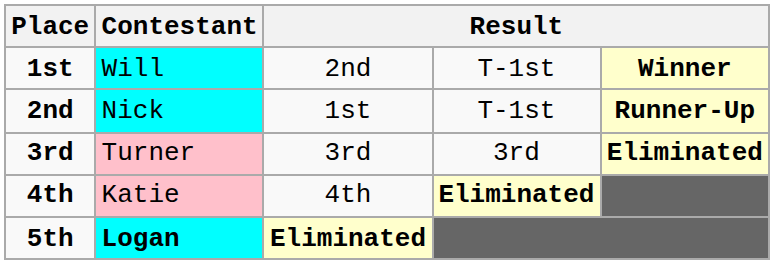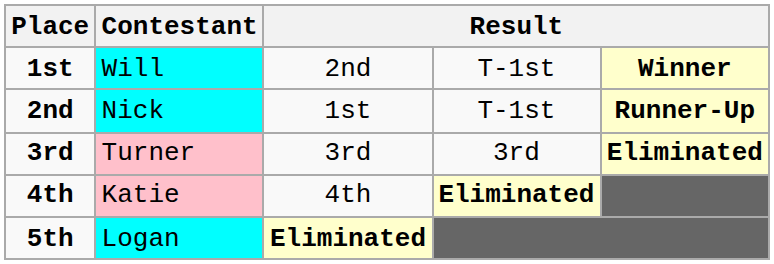(141, 238) bold -> (141, 238) normal
